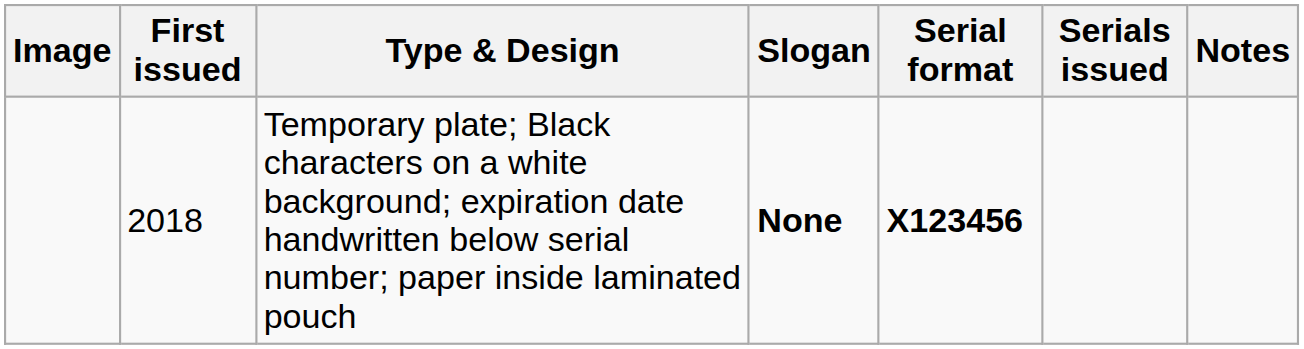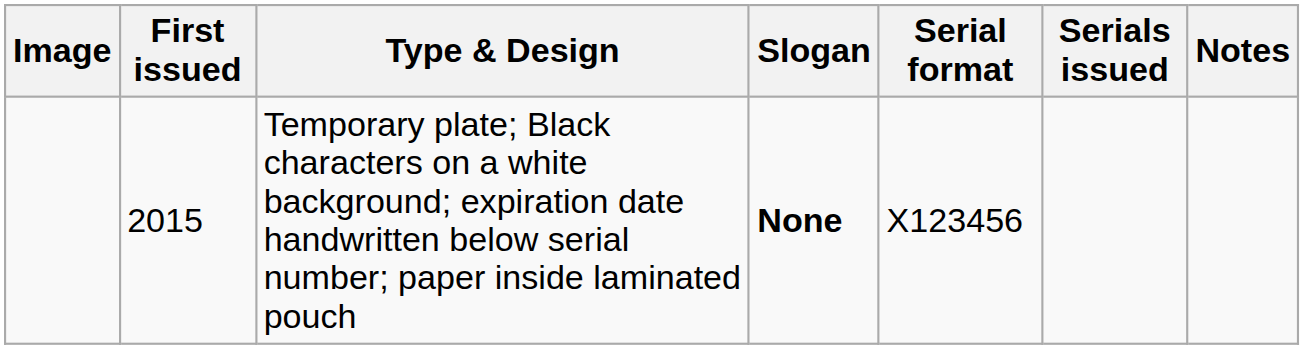(165, 219) 2018 -> (165, 219) 2015
(955, 219) bold -> (955, 219) normal
